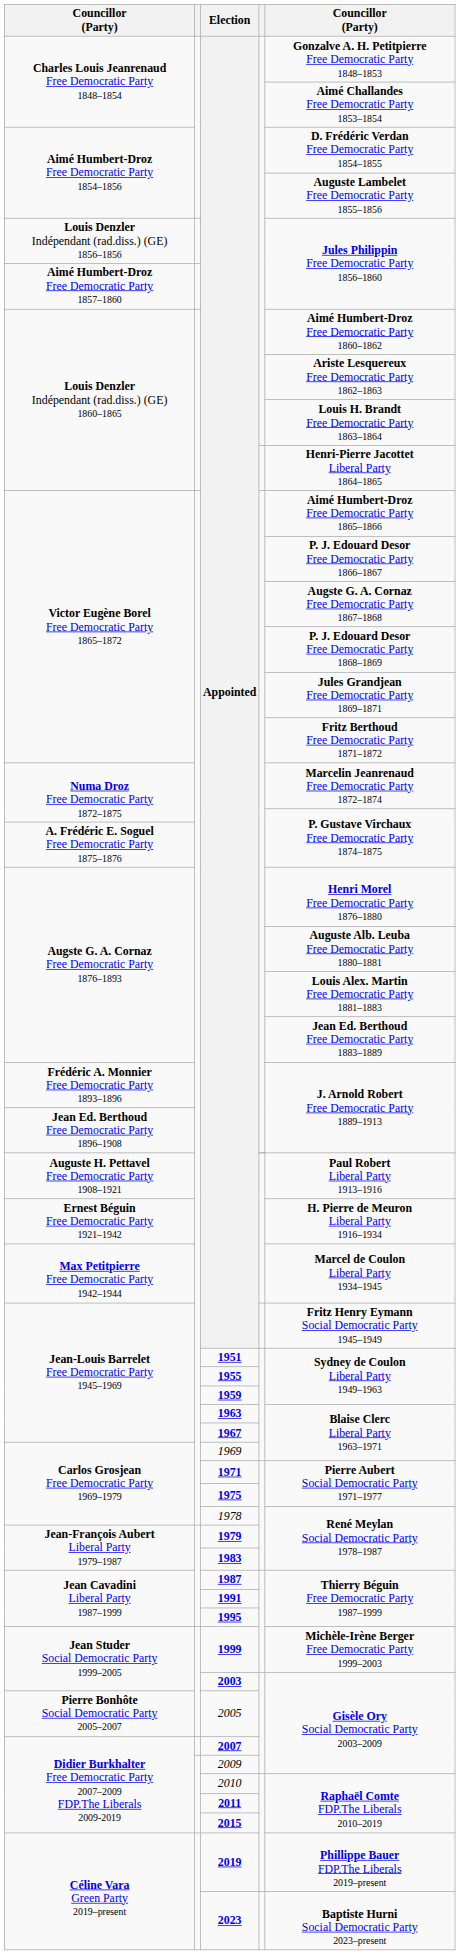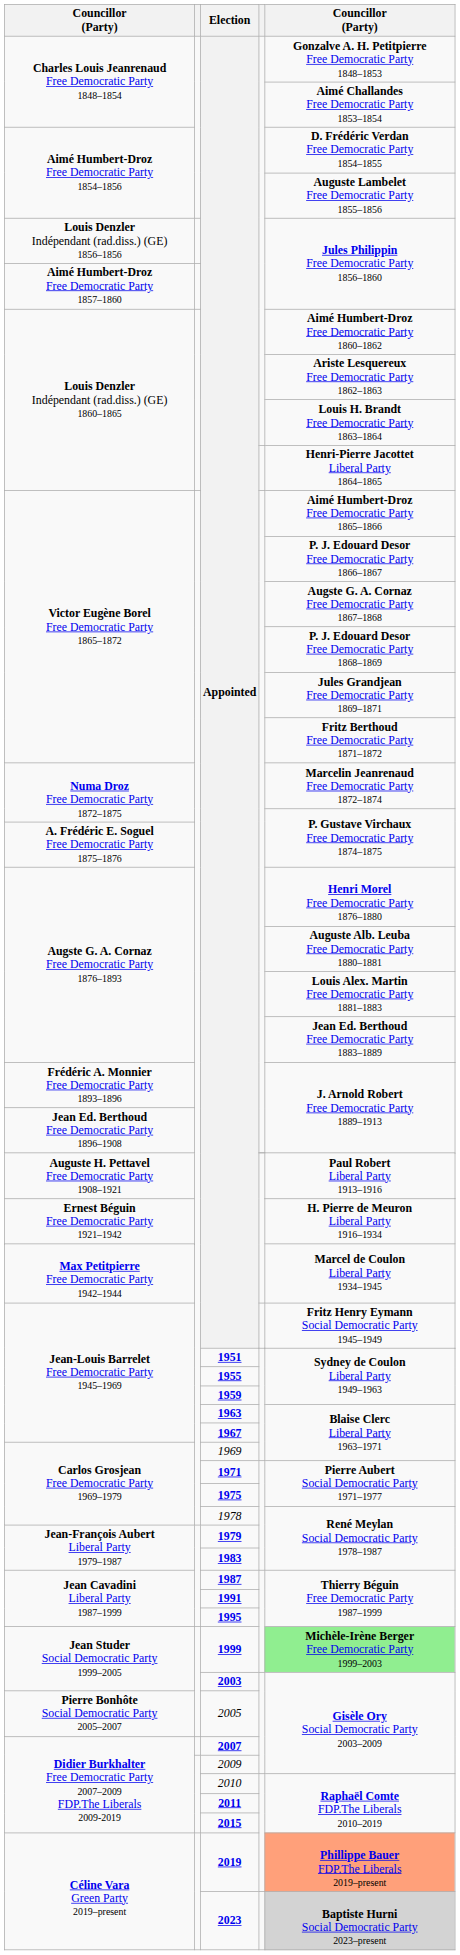(360, 1649) no background -> (360, 1649) lightgreen background
(360, 1868) no background -> (360, 1868) lightsalmon background
(360, 1927) no background -> (360, 1927) lightgrey background
